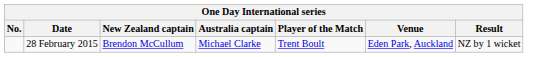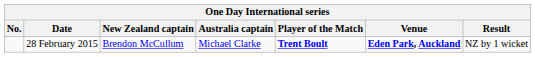(301, 44) normal -> (303, 44) bold
(410, 44) normal -> (414, 44) bold
